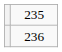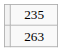(34, 36) 236 -> (34, 36) 263
